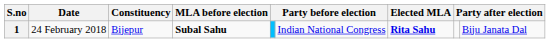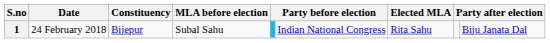(201, 29) bold -> (199, 29) normal
(413, 29) bold -> (411, 29) normal
